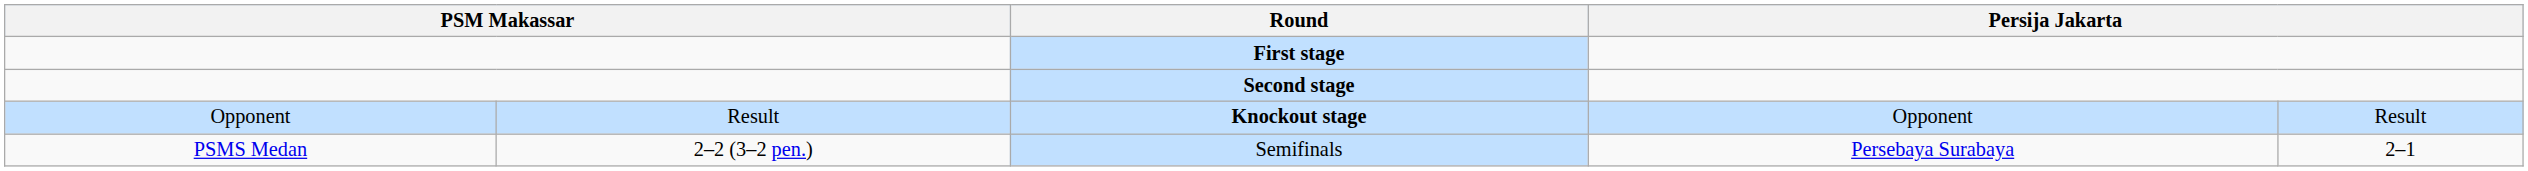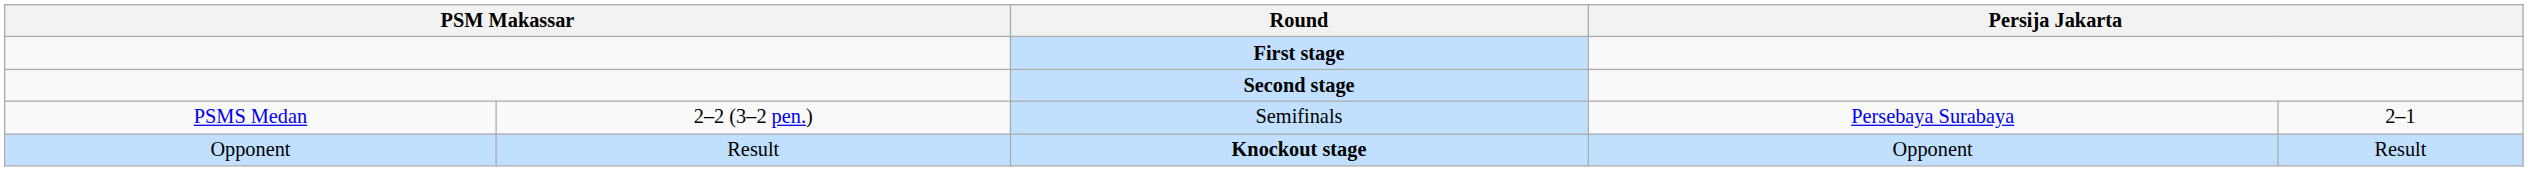rows swapped: (1299, 117) <-> (1299, 149)
